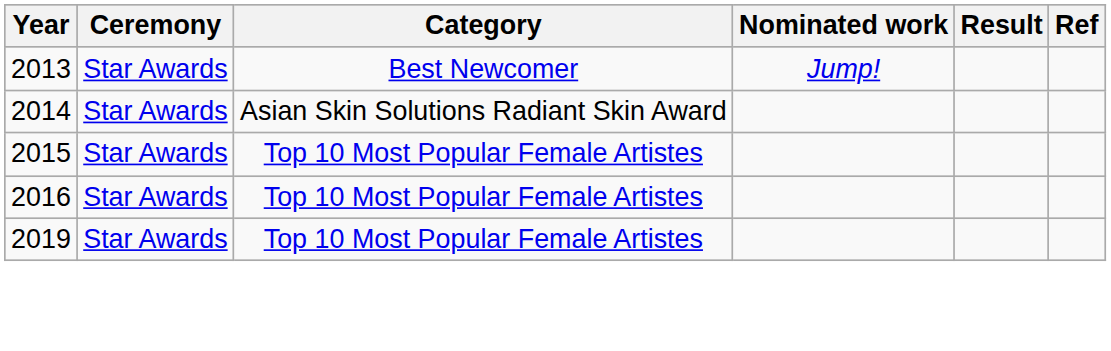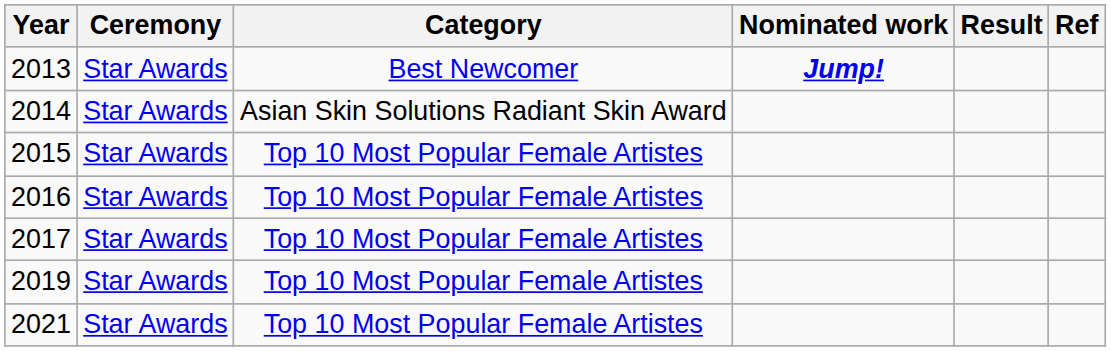(844, 68) normal -> (844, 68) bold
+ row: (41, 238)
+ row: (41, 324)
